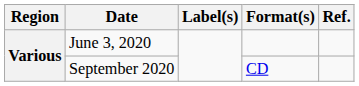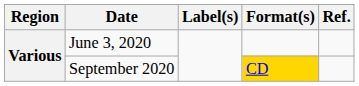(257, 68) no background -> (257, 68) gold background
